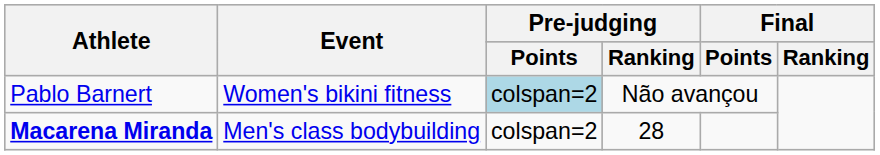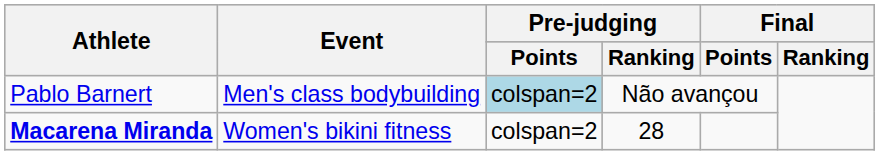(337, 95) Women's bikini fitness -> (352, 95) Men's class bodybuilding
(352, 131) Men's class bodybuilding -> (337, 131) Women's bikini fitness
